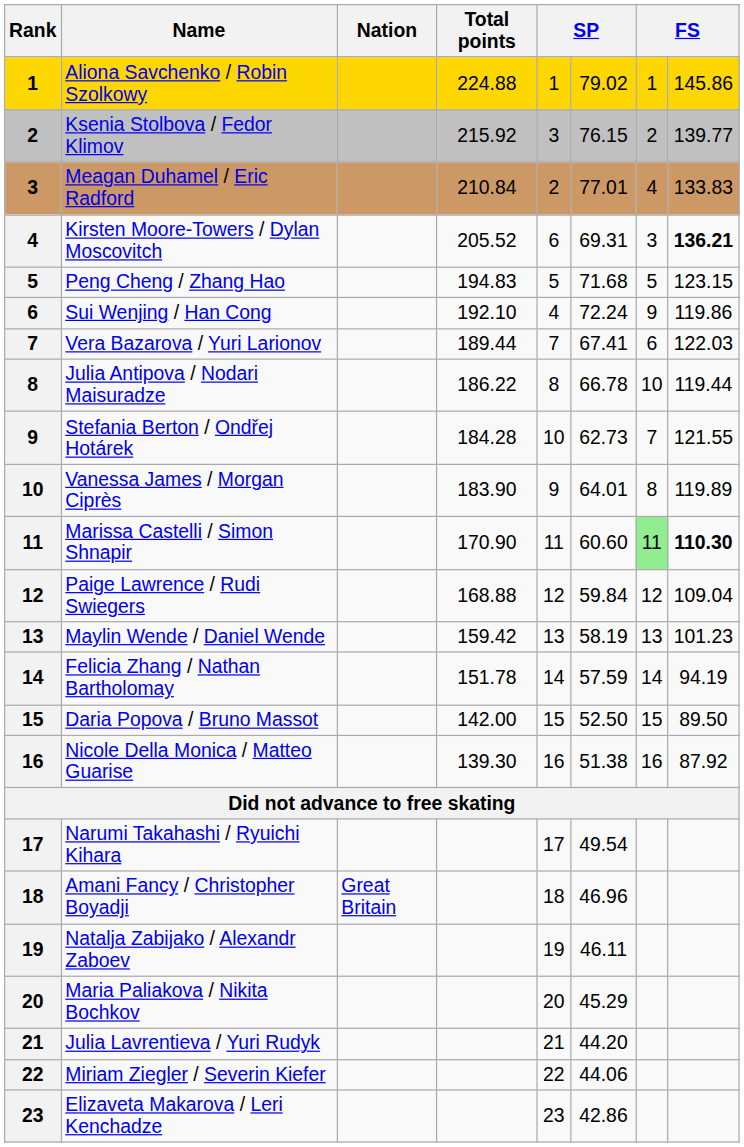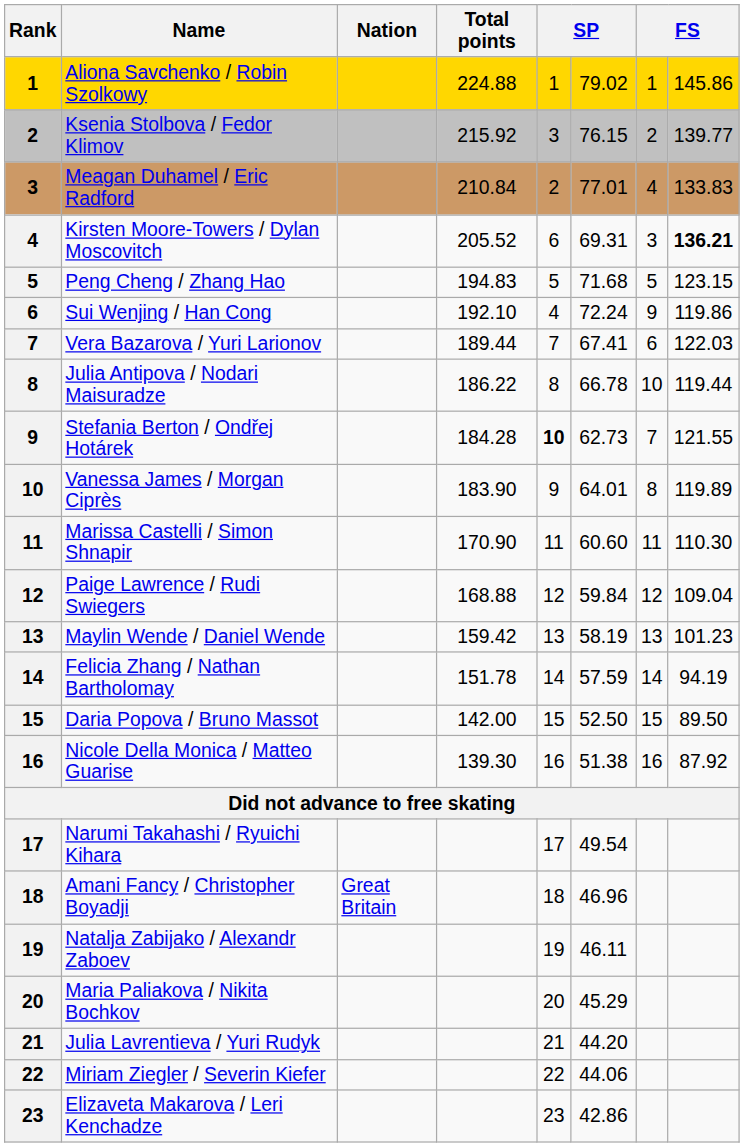(554, 437) normal -> (554, 437) bold
(652, 542) lightgreen background -> (652, 542) no background
(703, 542) bold -> (703, 542) normal
